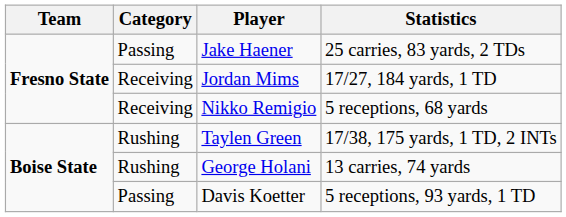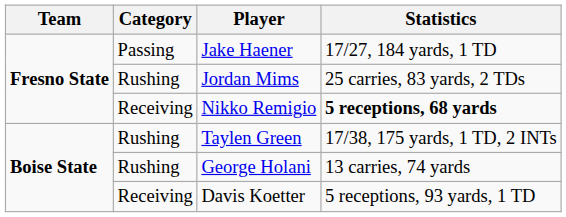(425, 49) 25 carries, 83 yards, 2 TDs -> (411, 49) 17/27, 184 yards, 1 TD
(155, 78) Receiving -> (149, 78) Rushing
(411, 78) 17/27, 184 yards, 1 TD -> (425, 78) 25 carries, 83 yards, 2 TDs
(406, 108) normal -> (411, 108) bold
(146, 196) Passing -> (155, 196) Receiving
